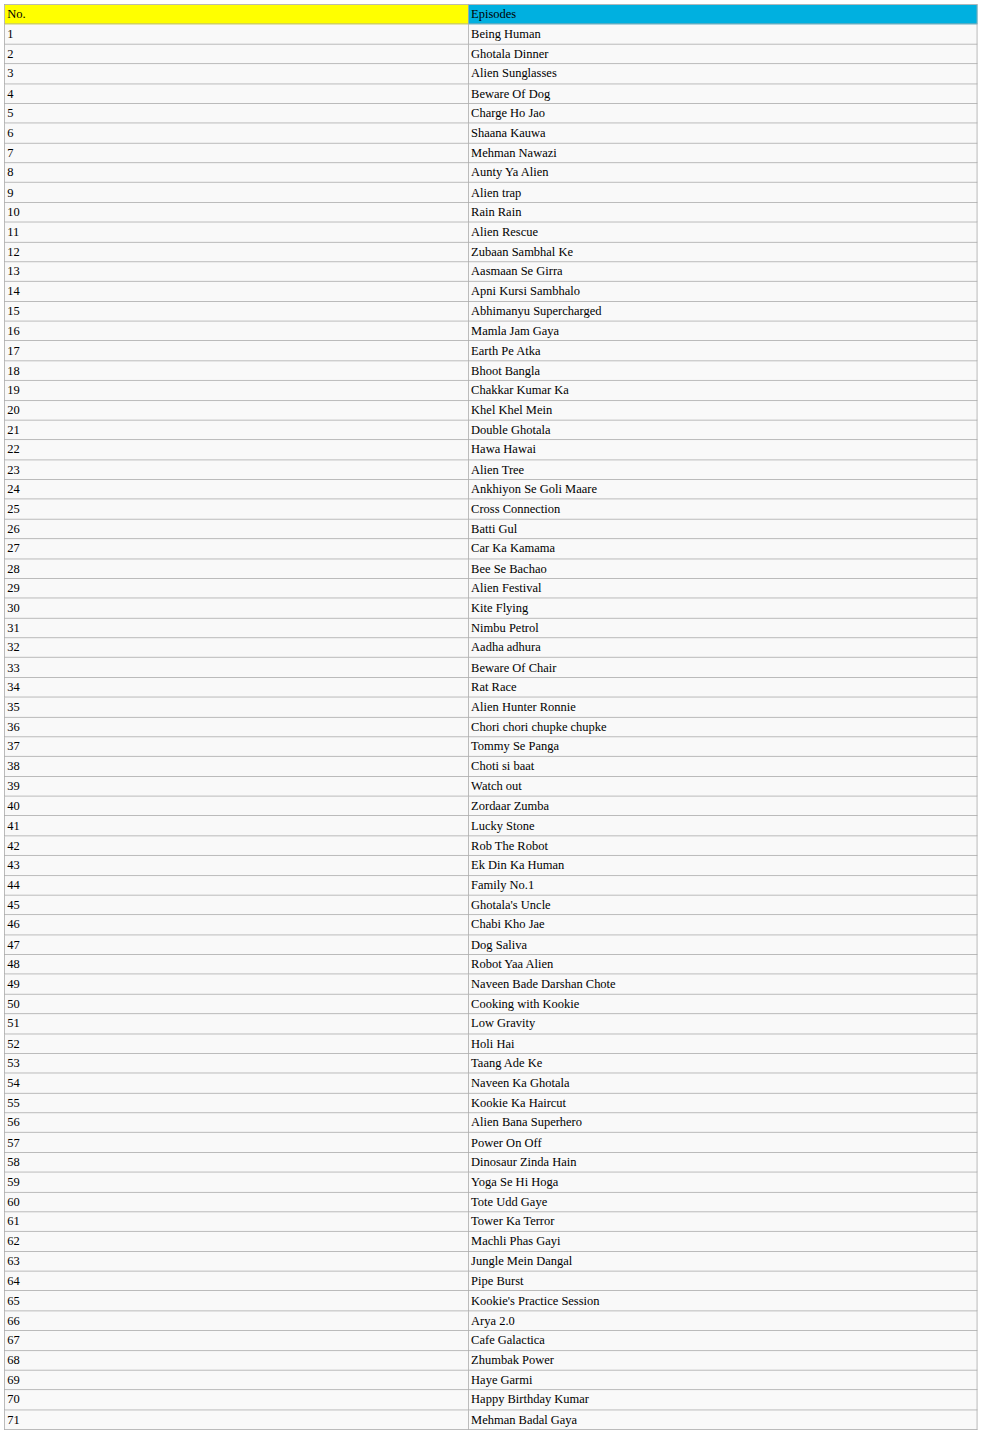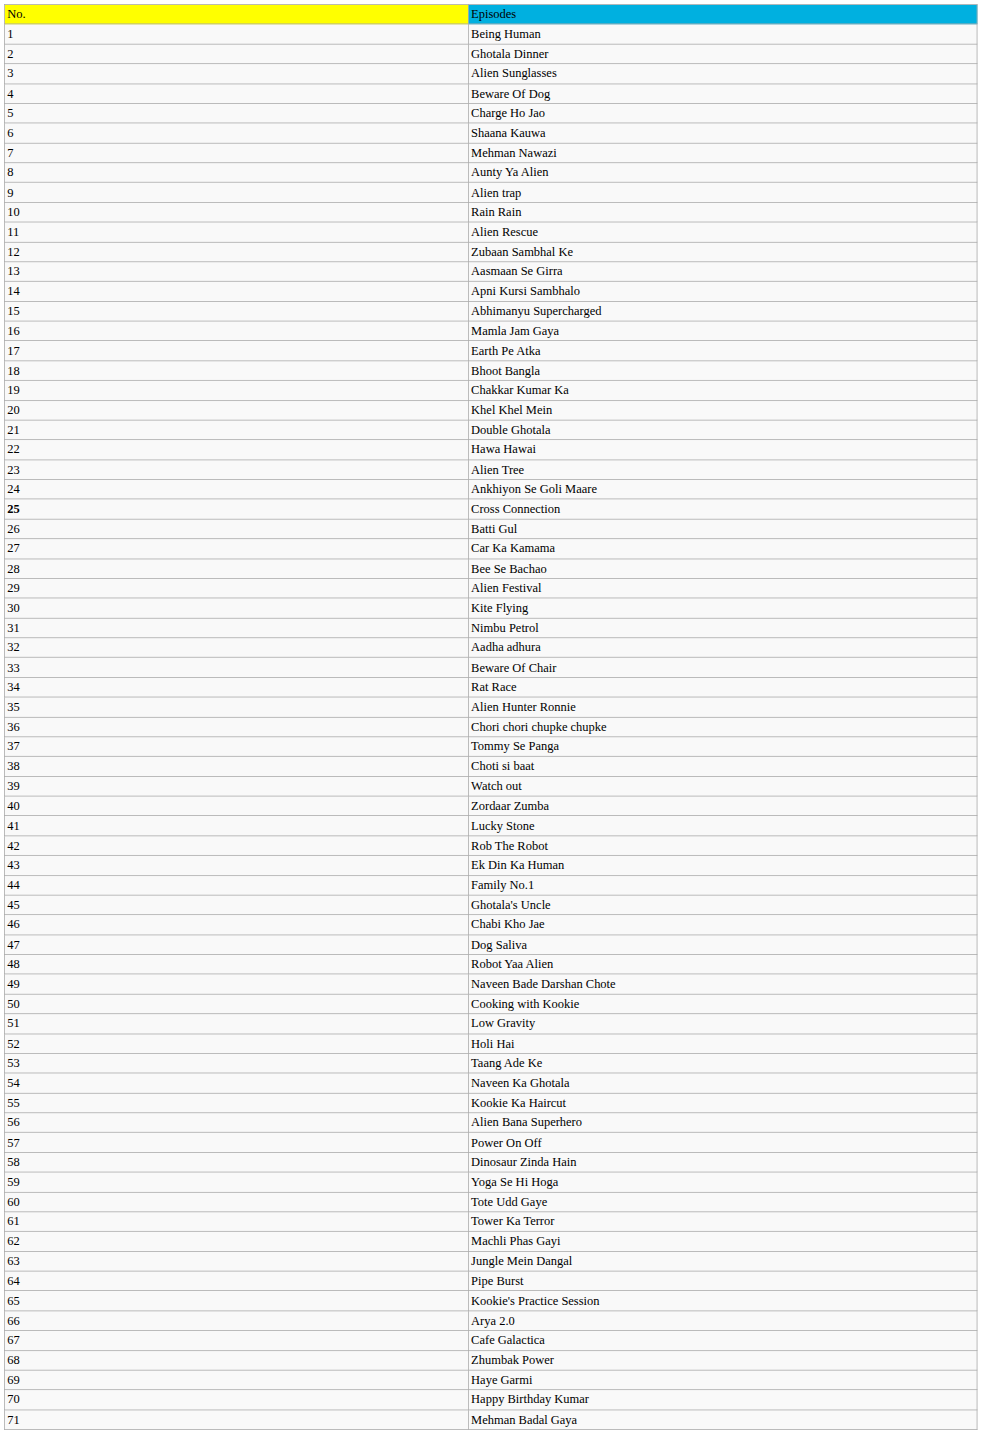(14, 509) normal -> (14, 509) bold
